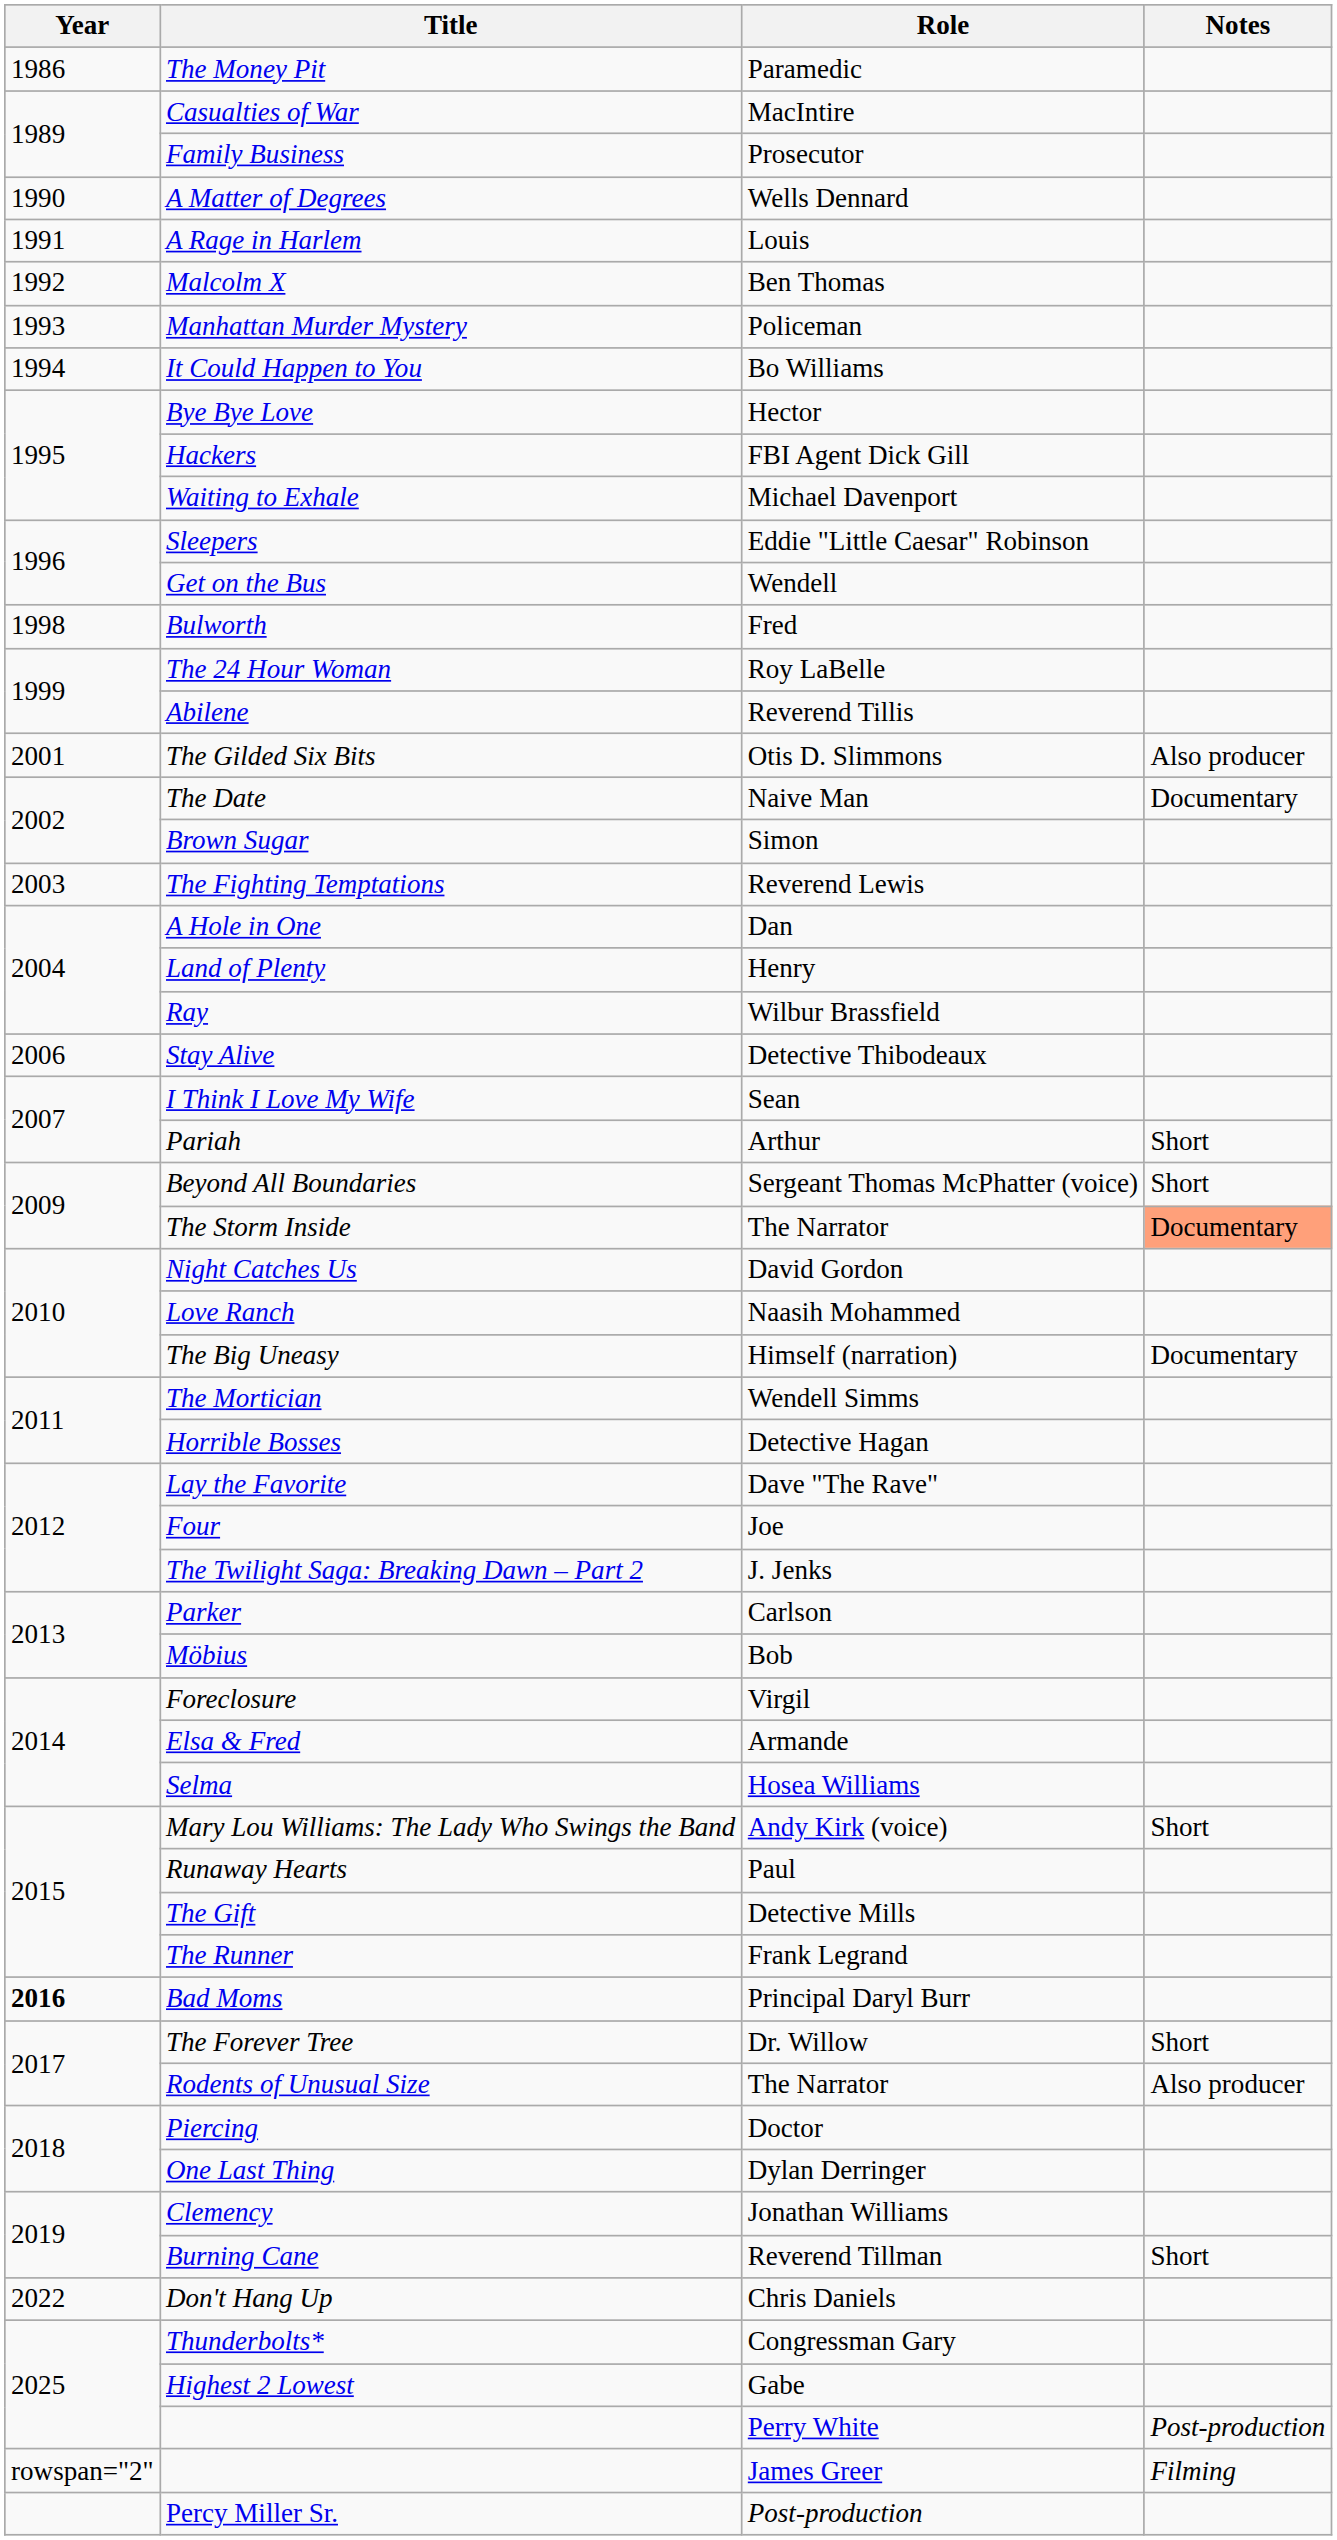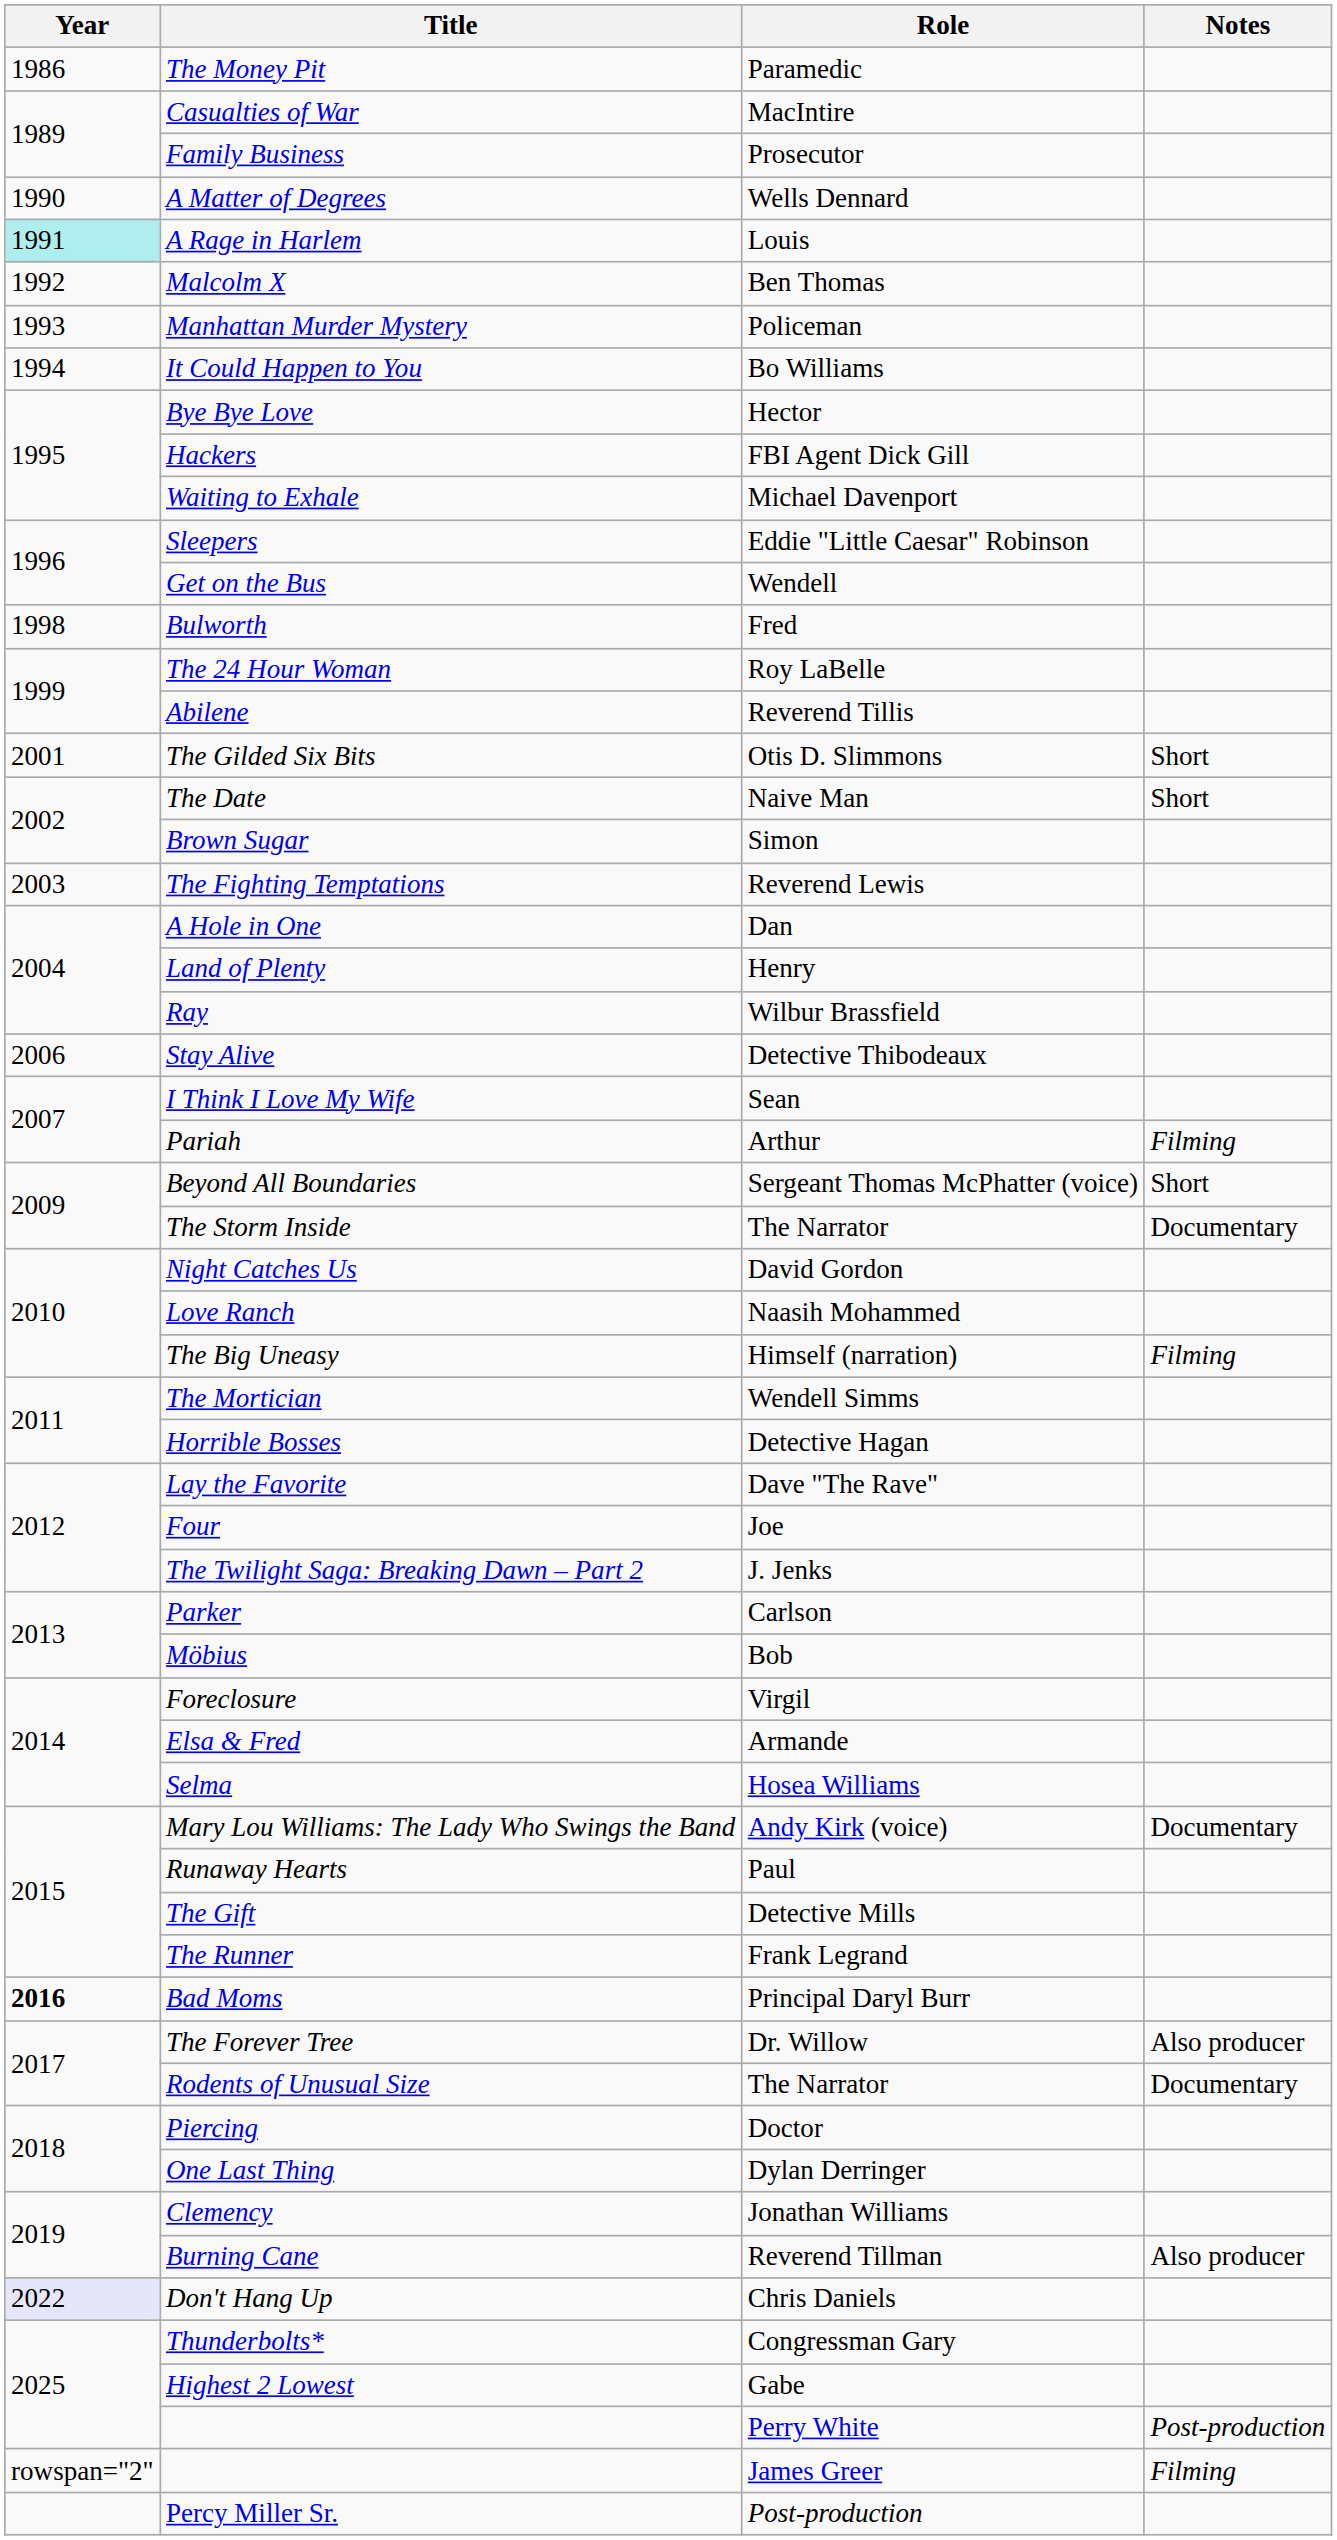(38, 240) no background -> (38, 240) paleturquoise background
(1227, 754) Also producer -> (1180, 754) Short
(1224, 797) Documentary -> (1180, 797) Short
(1180, 1140) Short -> (1193, 1140) Filming
(1224, 1226) lightsalmon background -> (1224, 1226) no background
(1224, 1355) Documentary -> (1193, 1355) Filming
(1180, 1827) Short -> (1224, 1827) Documentary
(1180, 2041) Short -> (1227, 2041) Also producer
(1227, 2084) Also producer -> (1224, 2084) Documentary
(1180, 2255) Short -> (1227, 2255) Also producer
(38, 2298) no background -> (38, 2298) lavender background
